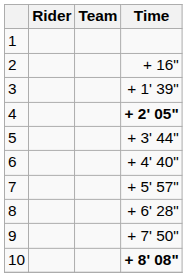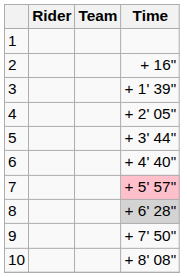(152, 114) bold -> (150, 114) normal
(153, 187) no background -> (150, 187) pink background
(153, 211) no background -> (150, 211) lightgrey background
(152, 260) bold -> (150, 260) normal
